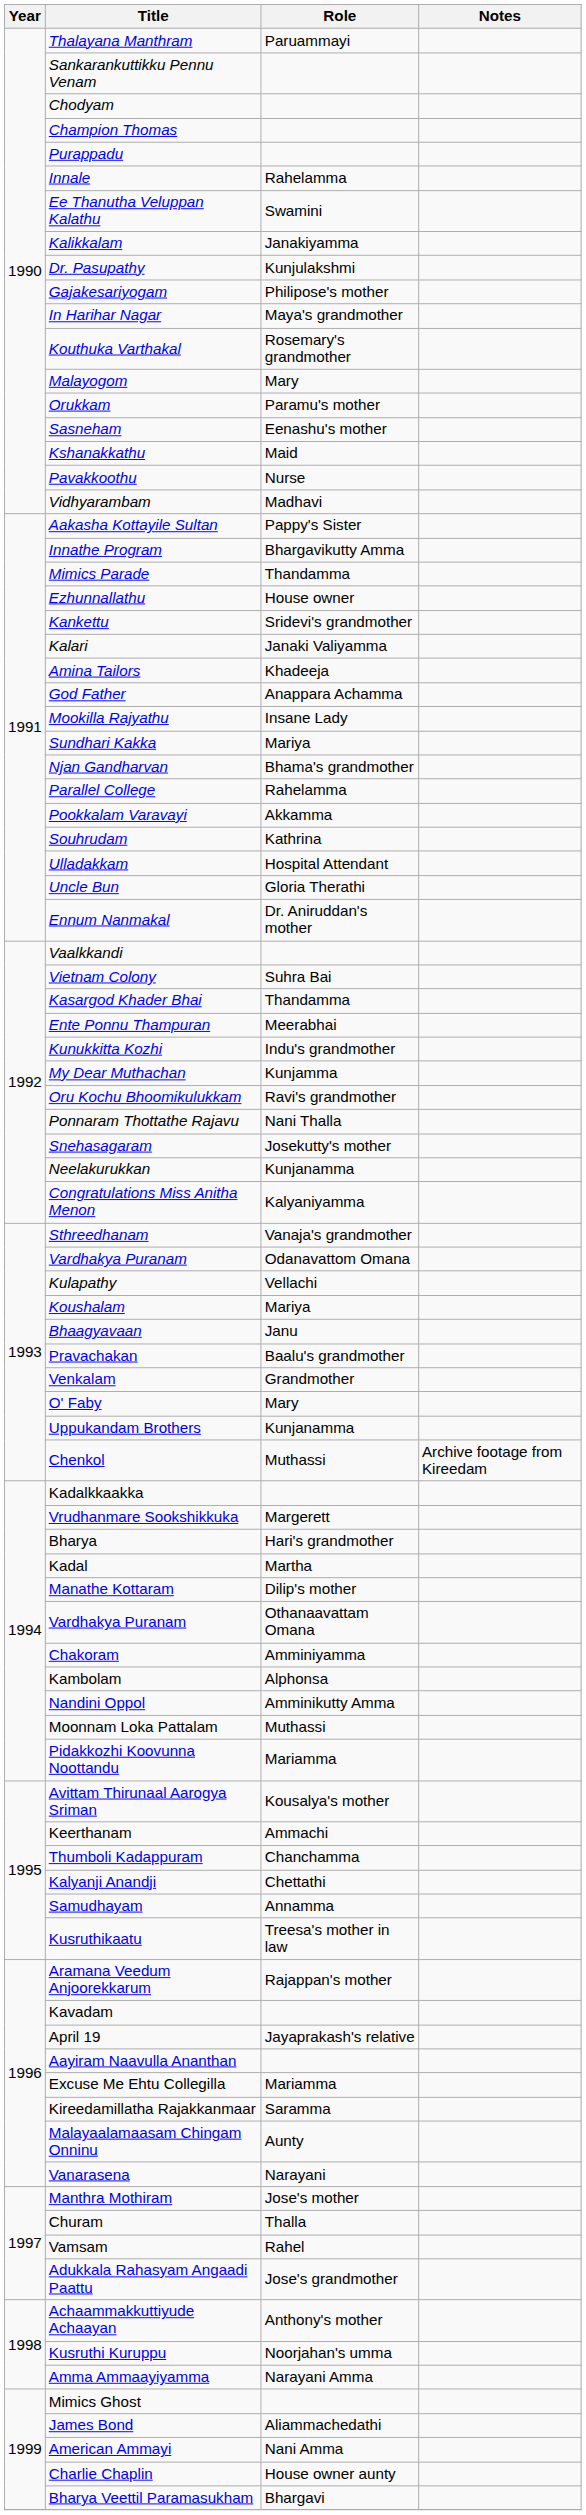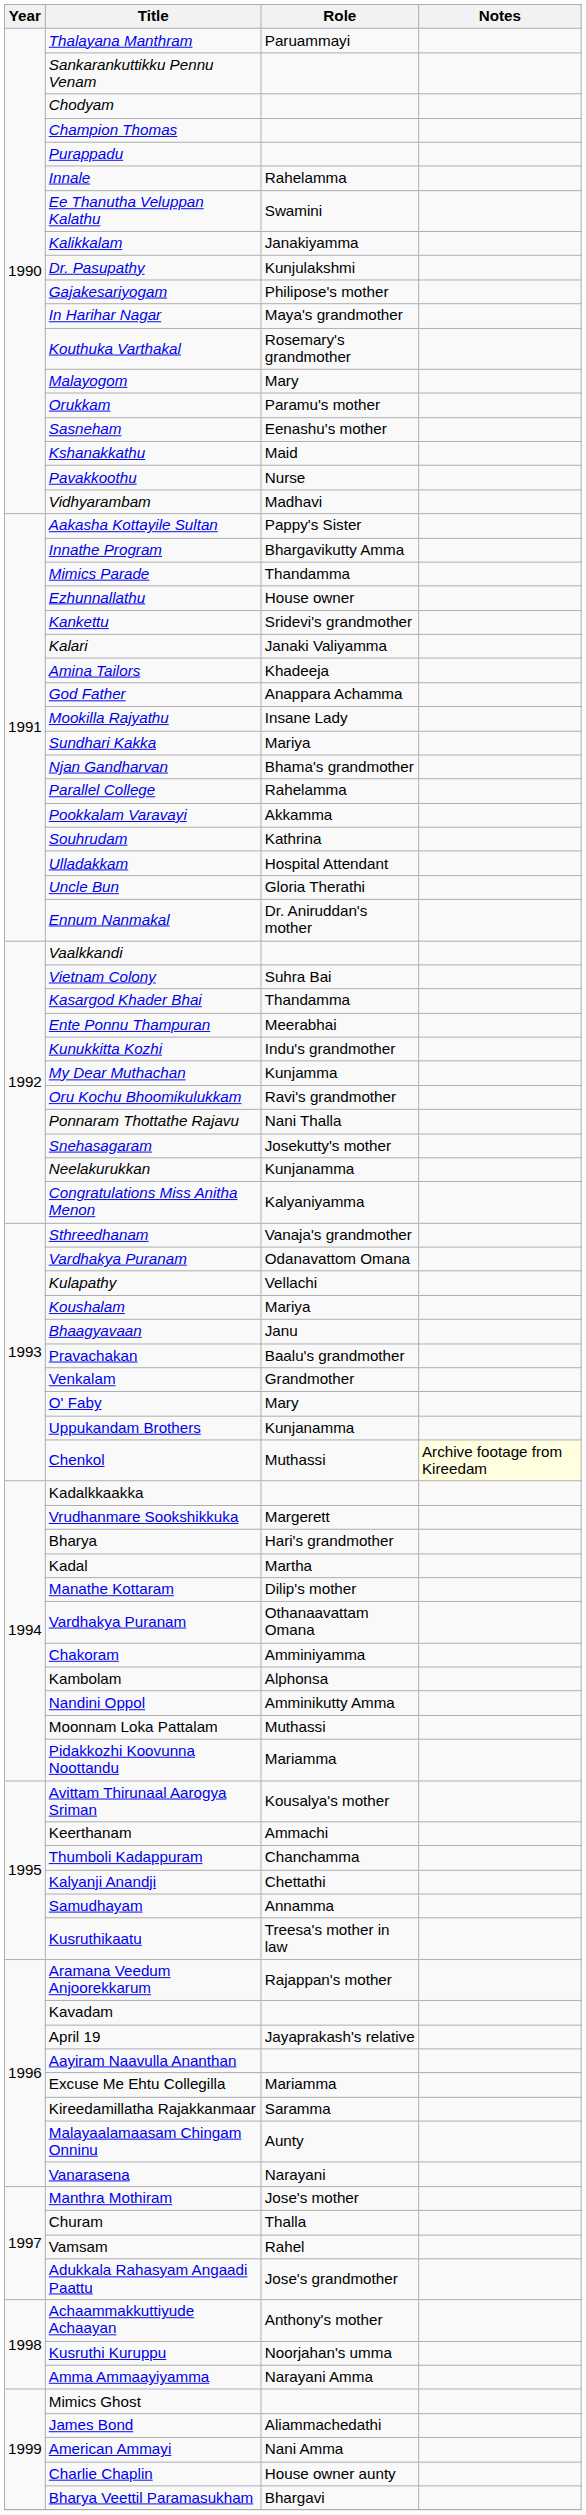(492, 1460) no background -> (492, 1460) lightyellow background
